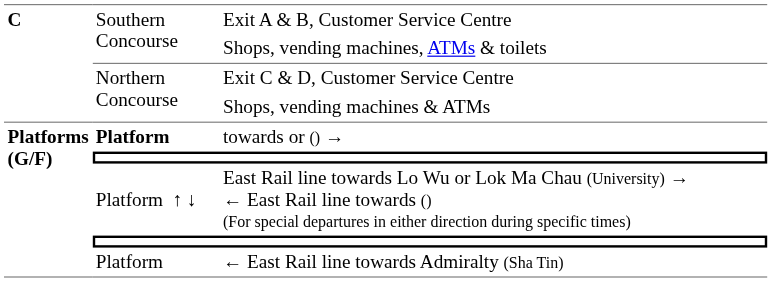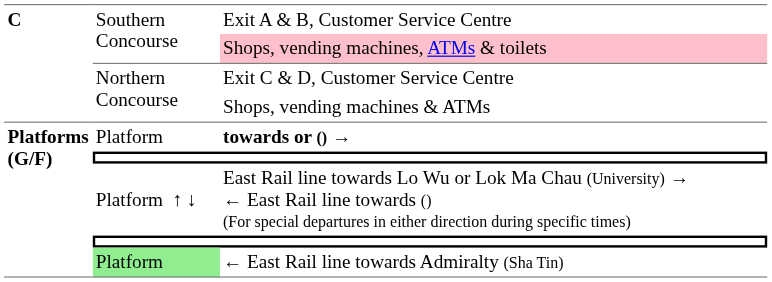(385, 48) no background -> (385, 48) pink background
(133, 137) bold -> (129, 137) normal
(284, 137) normal -> (287, 137) bold
(129, 261) no background -> (129, 261) lightgreen background
